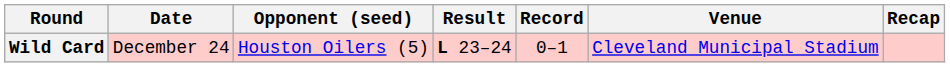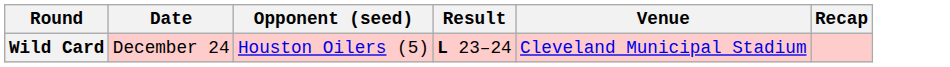- column: (552, 19)
